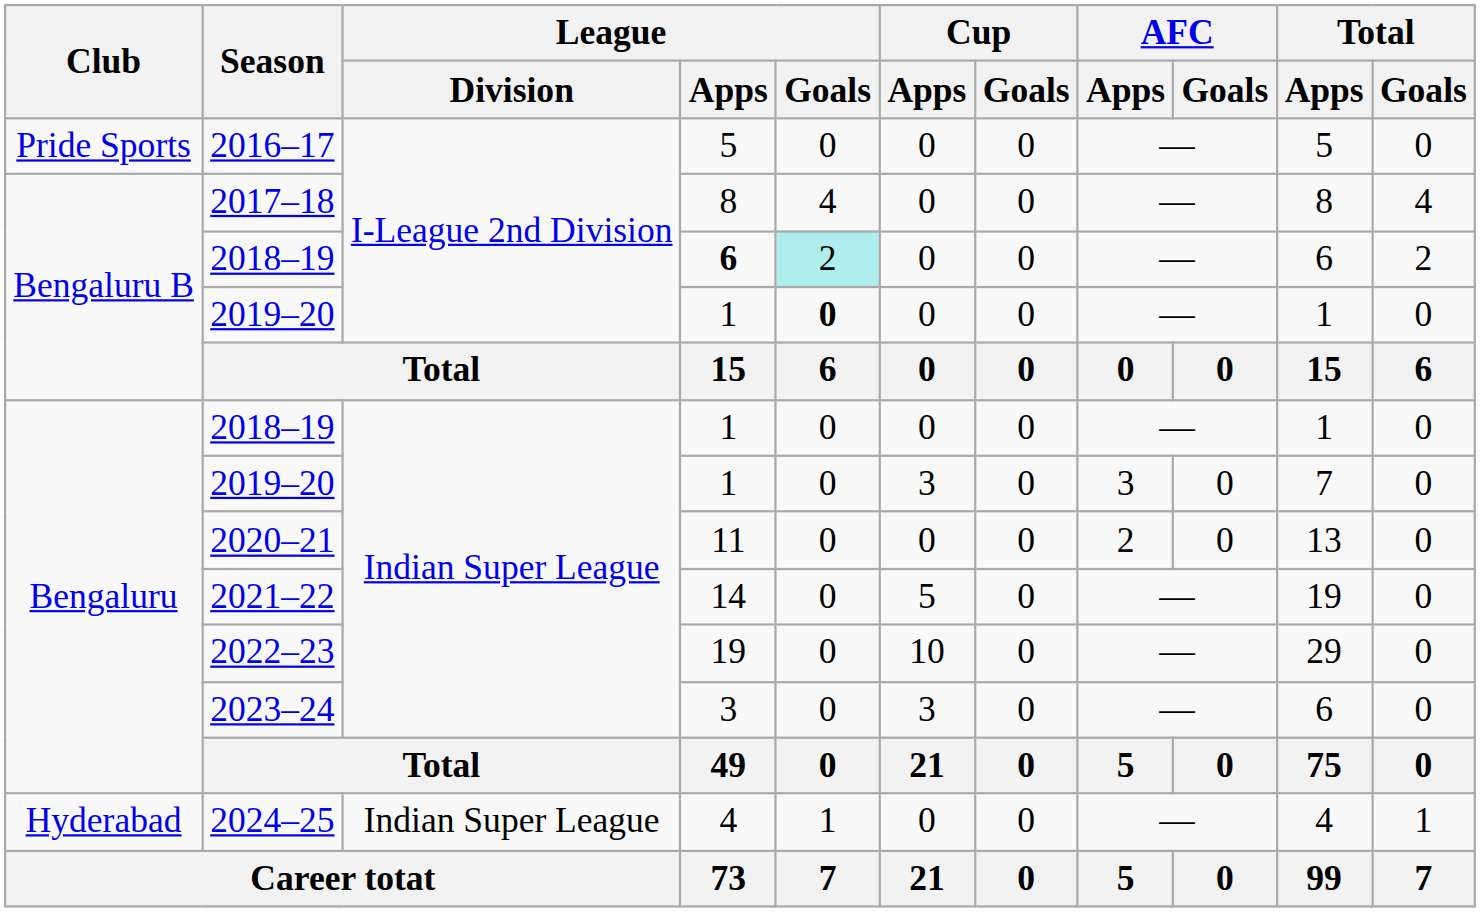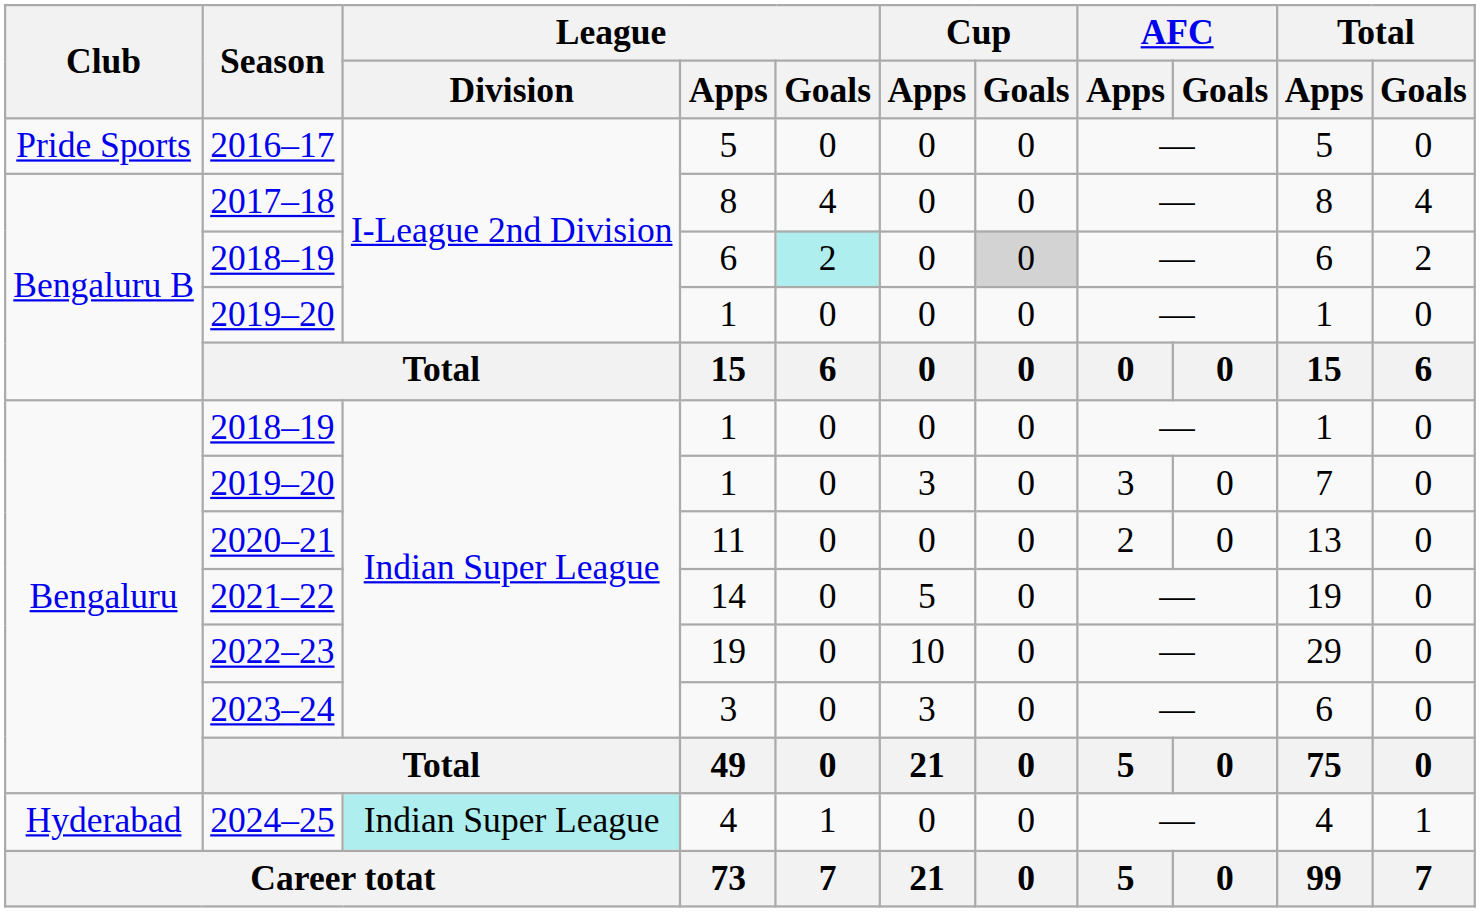(728, 257) bold -> (728, 257) normal
(1026, 257) no background -> (1026, 257) lightgrey background
(828, 314) bold -> (828, 314) normal
(512, 821) no background -> (512, 821) paleturquoise background
